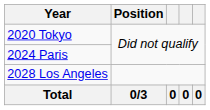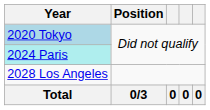(40, 34) no background -> (40, 34) lightblue background
(38, 54) no background -> (38, 54) paleturquoise background
